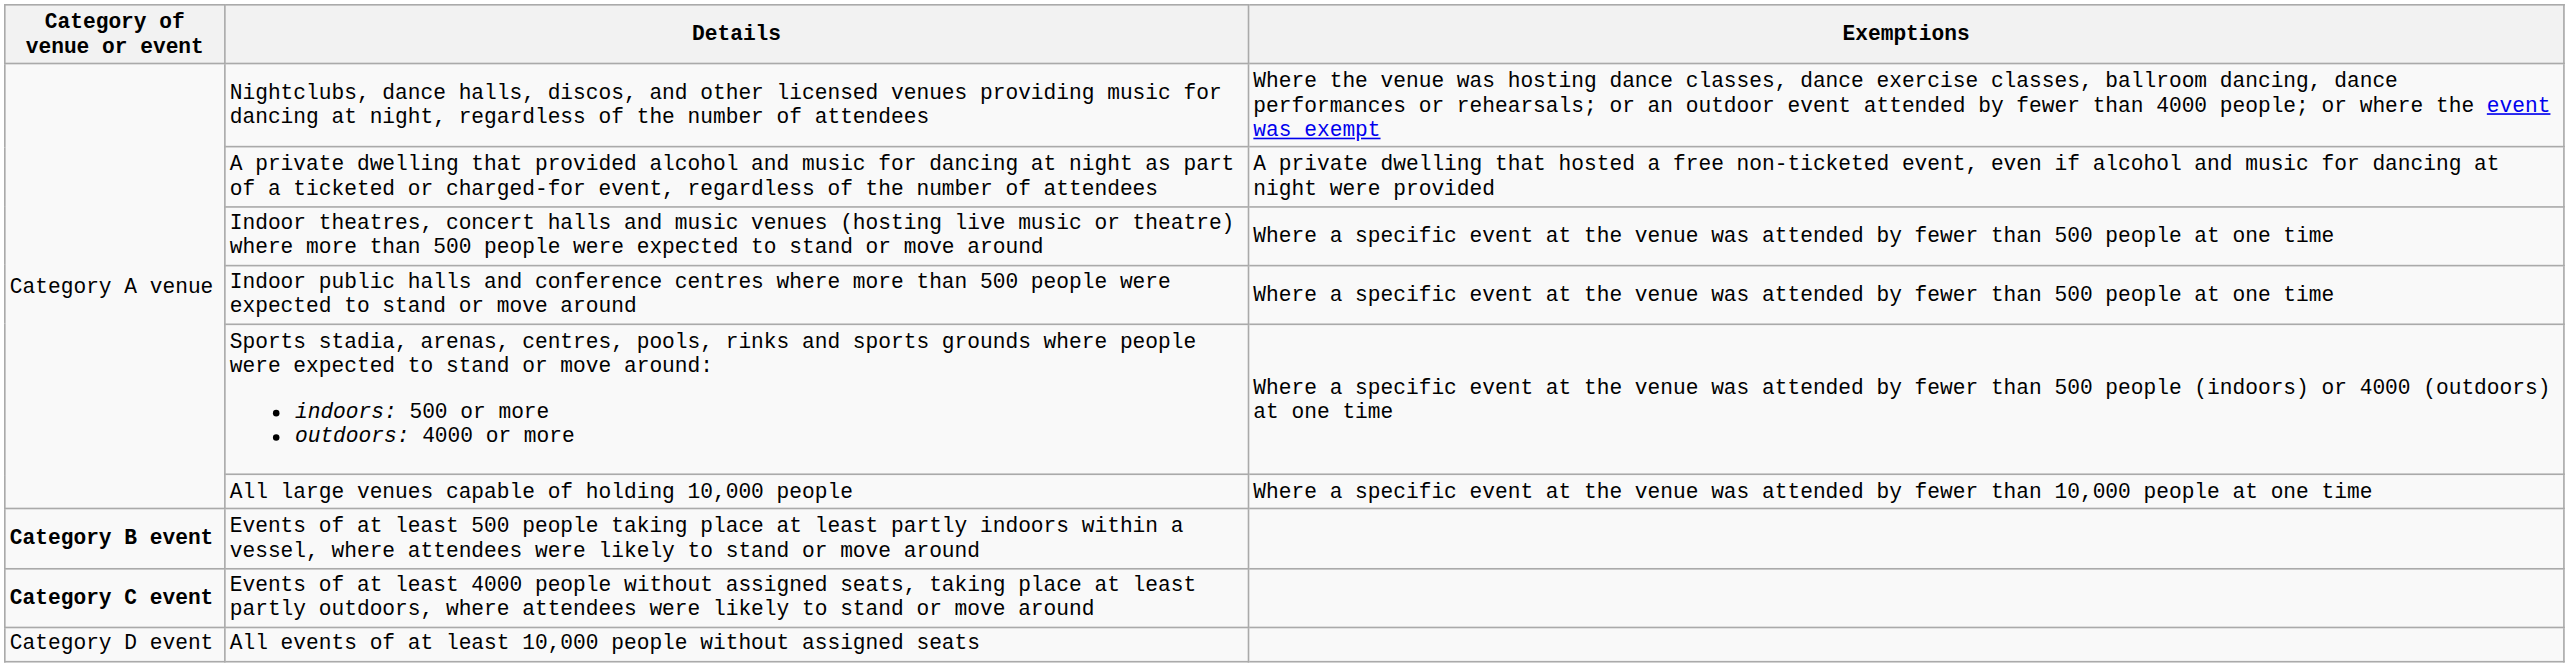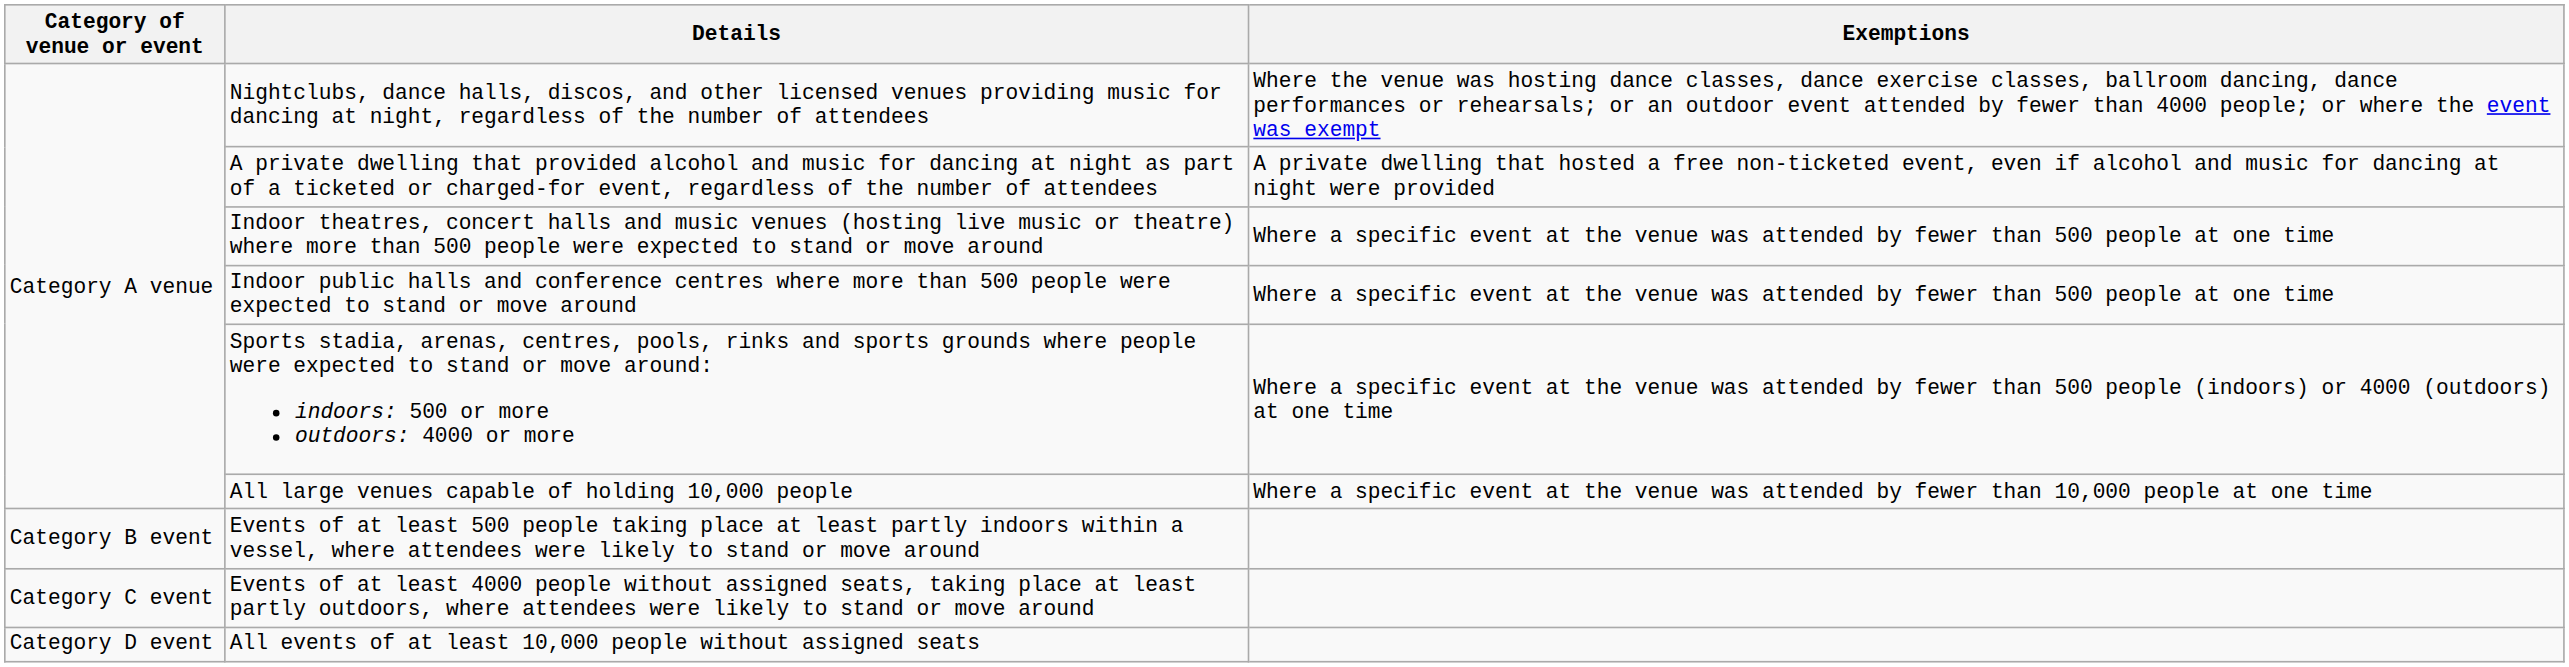(112, 538) bold -> (112, 538) normal
(112, 597) bold -> (112, 597) normal
